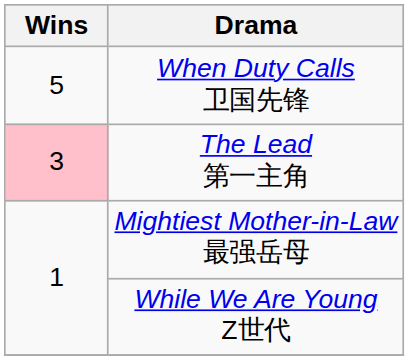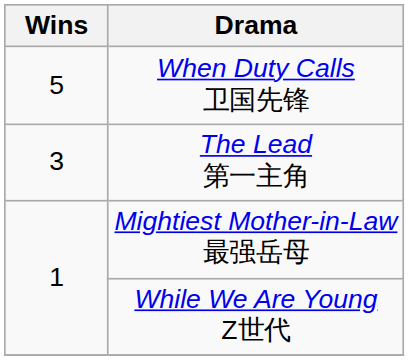(57, 162) pink background -> (57, 162) no background
